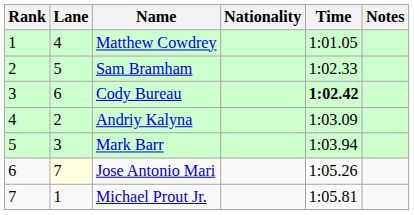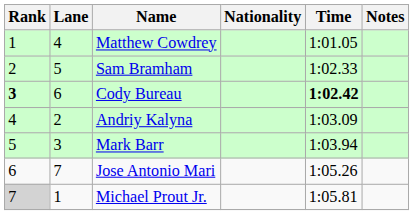(12, 94) normal -> (12, 94) bold
(57, 171) lightyellow background -> (57, 171) no background
(12, 196) no background -> (12, 196) lightgrey background
